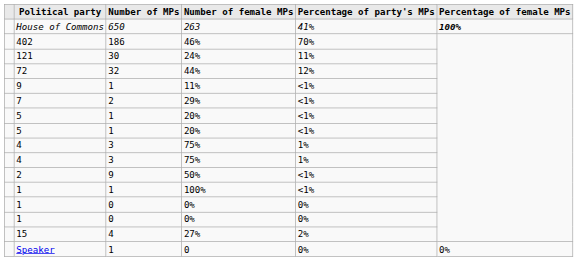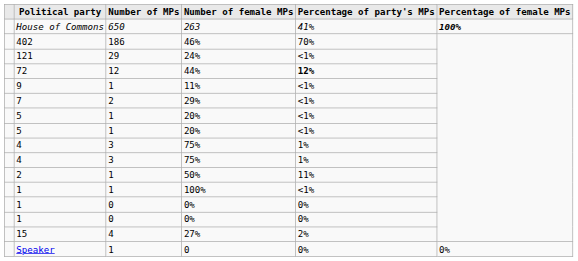(114, 56) 30 -> (114, 56) 29
(306, 56) 11% -> (306, 56) <1%
(114, 71) 32 -> (114, 71) 12
(306, 71) normal -> (306, 71) bold
(111, 175) 9 -> (111, 175) 1
(306, 175) <1% -> (306, 175) 11%
